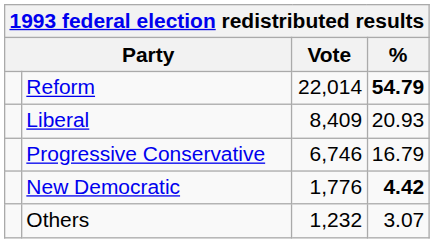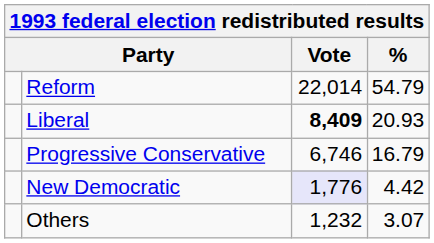(398, 87) bold -> (398, 87) normal
(336, 120) normal -> (336, 120) bold
(336, 187) no background -> (336, 187) lavender background
(404, 187) bold -> (404, 187) normal
